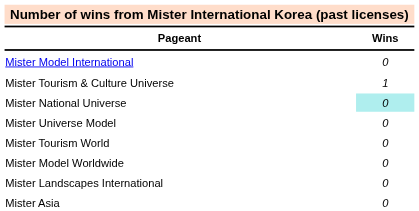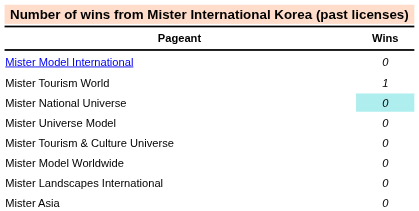(90, 82) Mister Tourism & Culture Universe -> (57, 82) Mister Tourism World
(57, 143) Mister Tourism World -> (90, 143) Mister Tourism & Culture Universe
